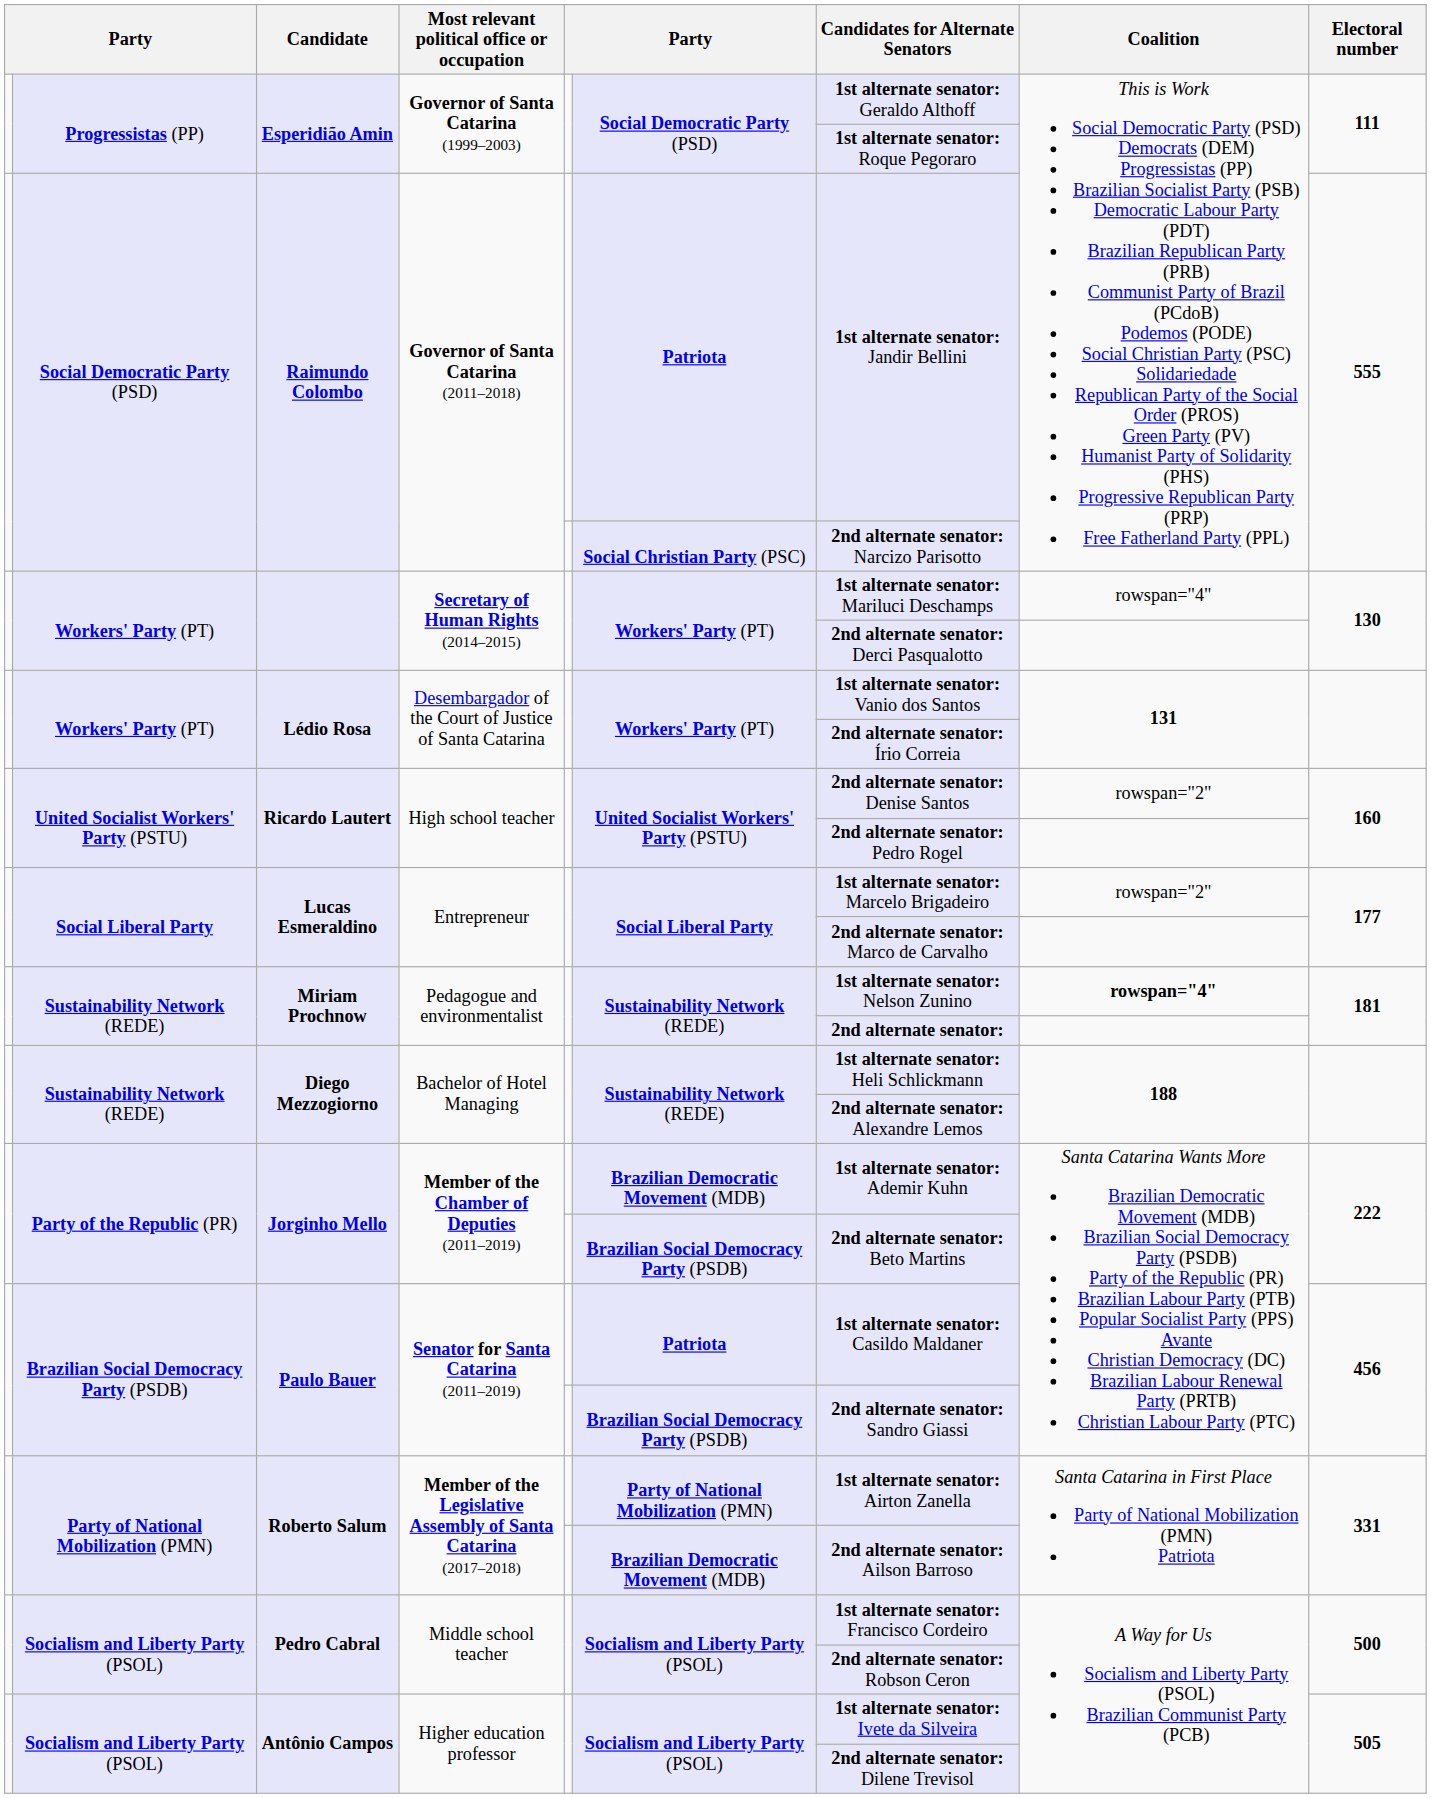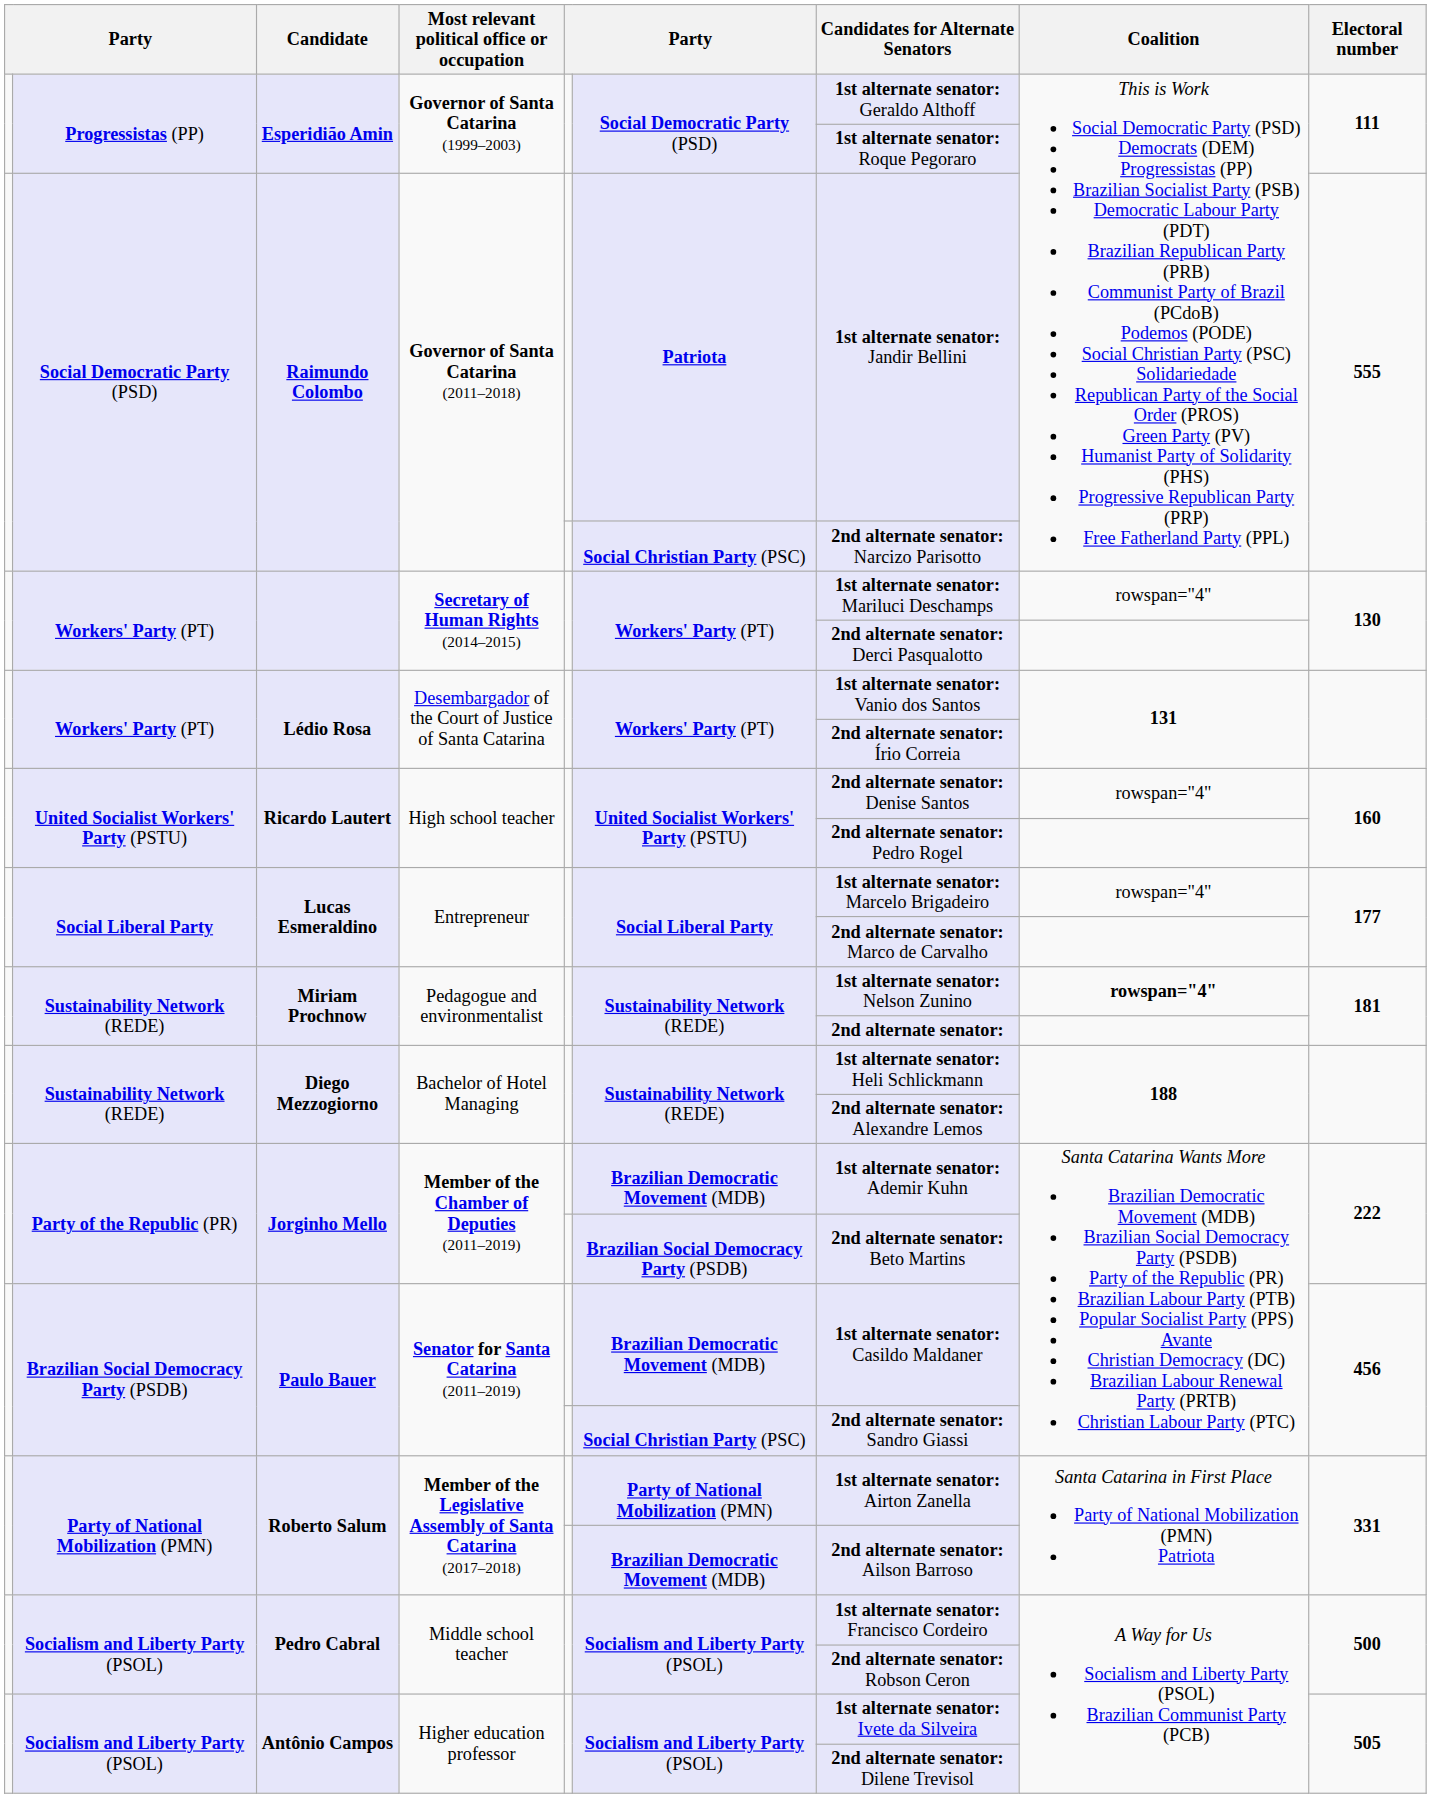(1164, 793) rowspan="2" -> (1164, 793) rowspan="4"
(1164, 892) rowspan="2" -> (1164, 892) rowspan="4"
(694, 1344) Patriota -> (694, 1354) Brazilian Democratic Movement (MDB)
(694, 1430) Brazilian Social Democracy Party (PSDB) -> (694, 1440) Social Christian Party (PSC)
